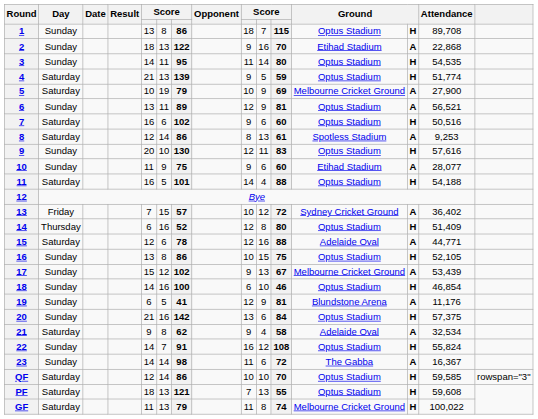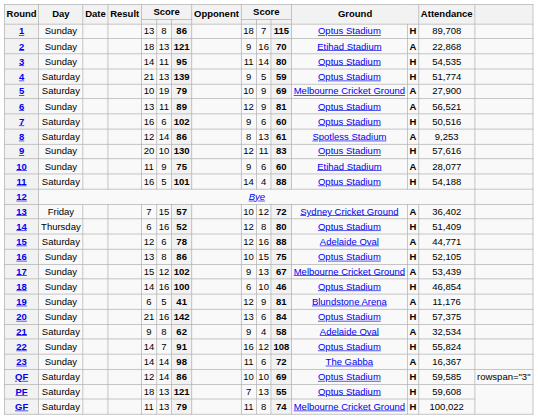(182, 47) 122 -> (182, 47) 121
(281, 377) 70 -> (281, 377) 69
